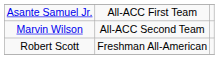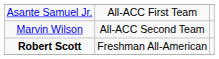(50, 46) normal -> (50, 46) bold
